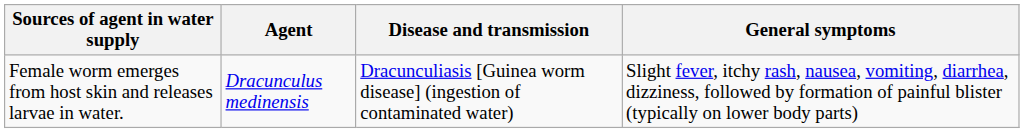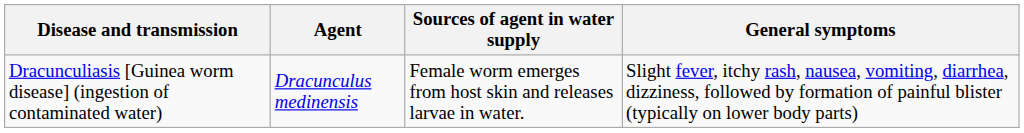columns swapped: (489, 29) <-> (113, 29)
